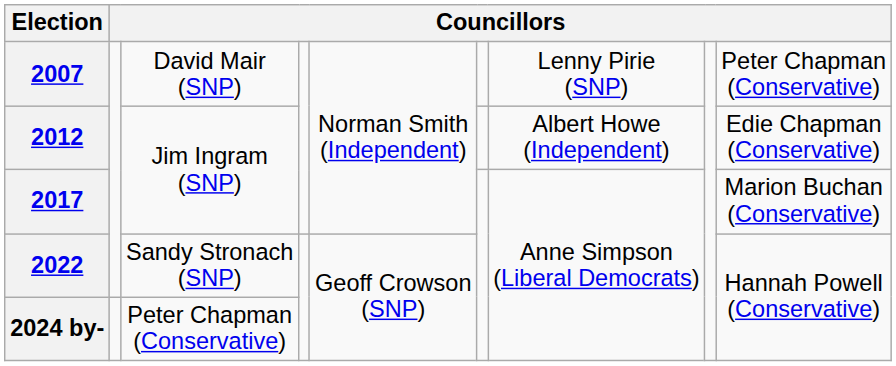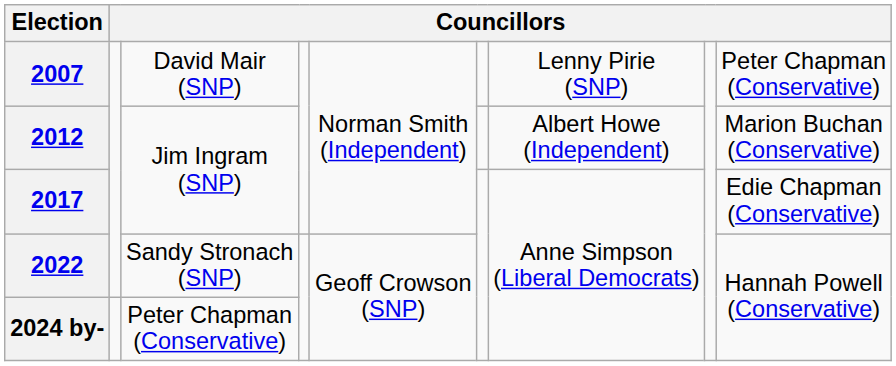(804, 137) Edie Chapman (Conservative) -> (804, 137) Marion Buchan (Conservative)
(804, 201) Marion Buchan (Conservative) -> (804, 201) Edie Chapman (Conservative)
